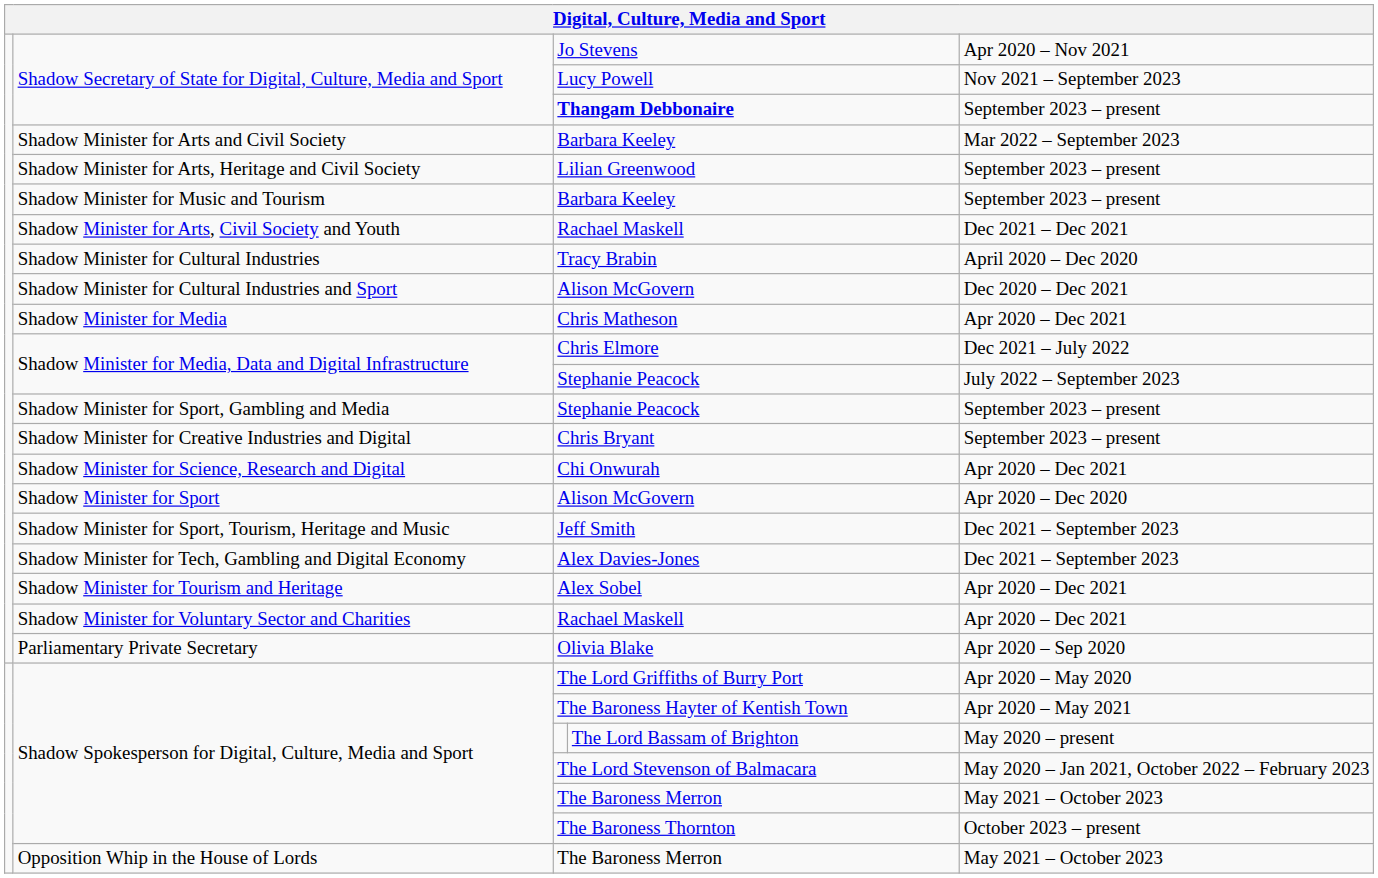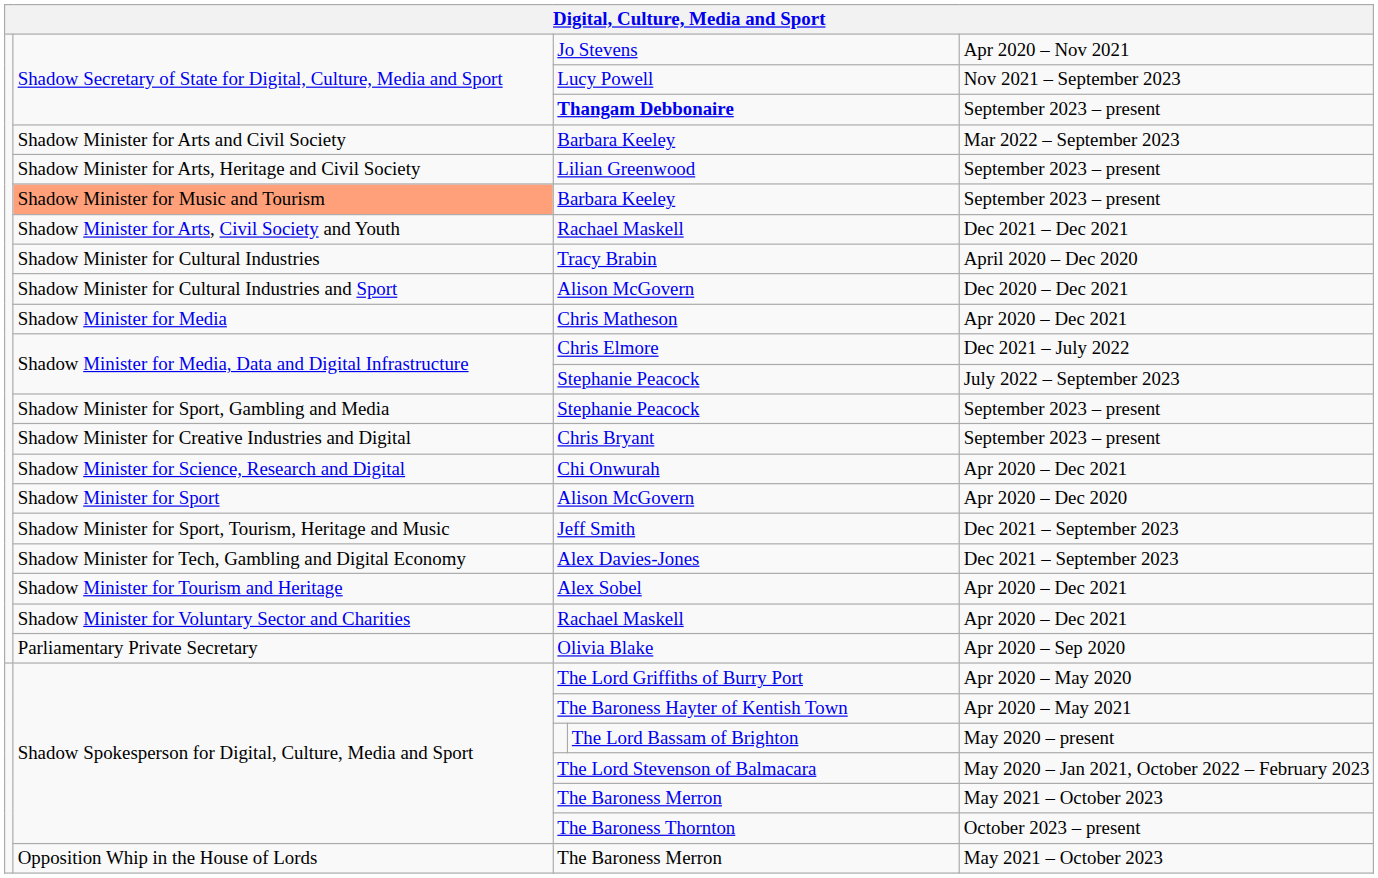(171, 199) no background -> (171, 199) lightsalmon background
